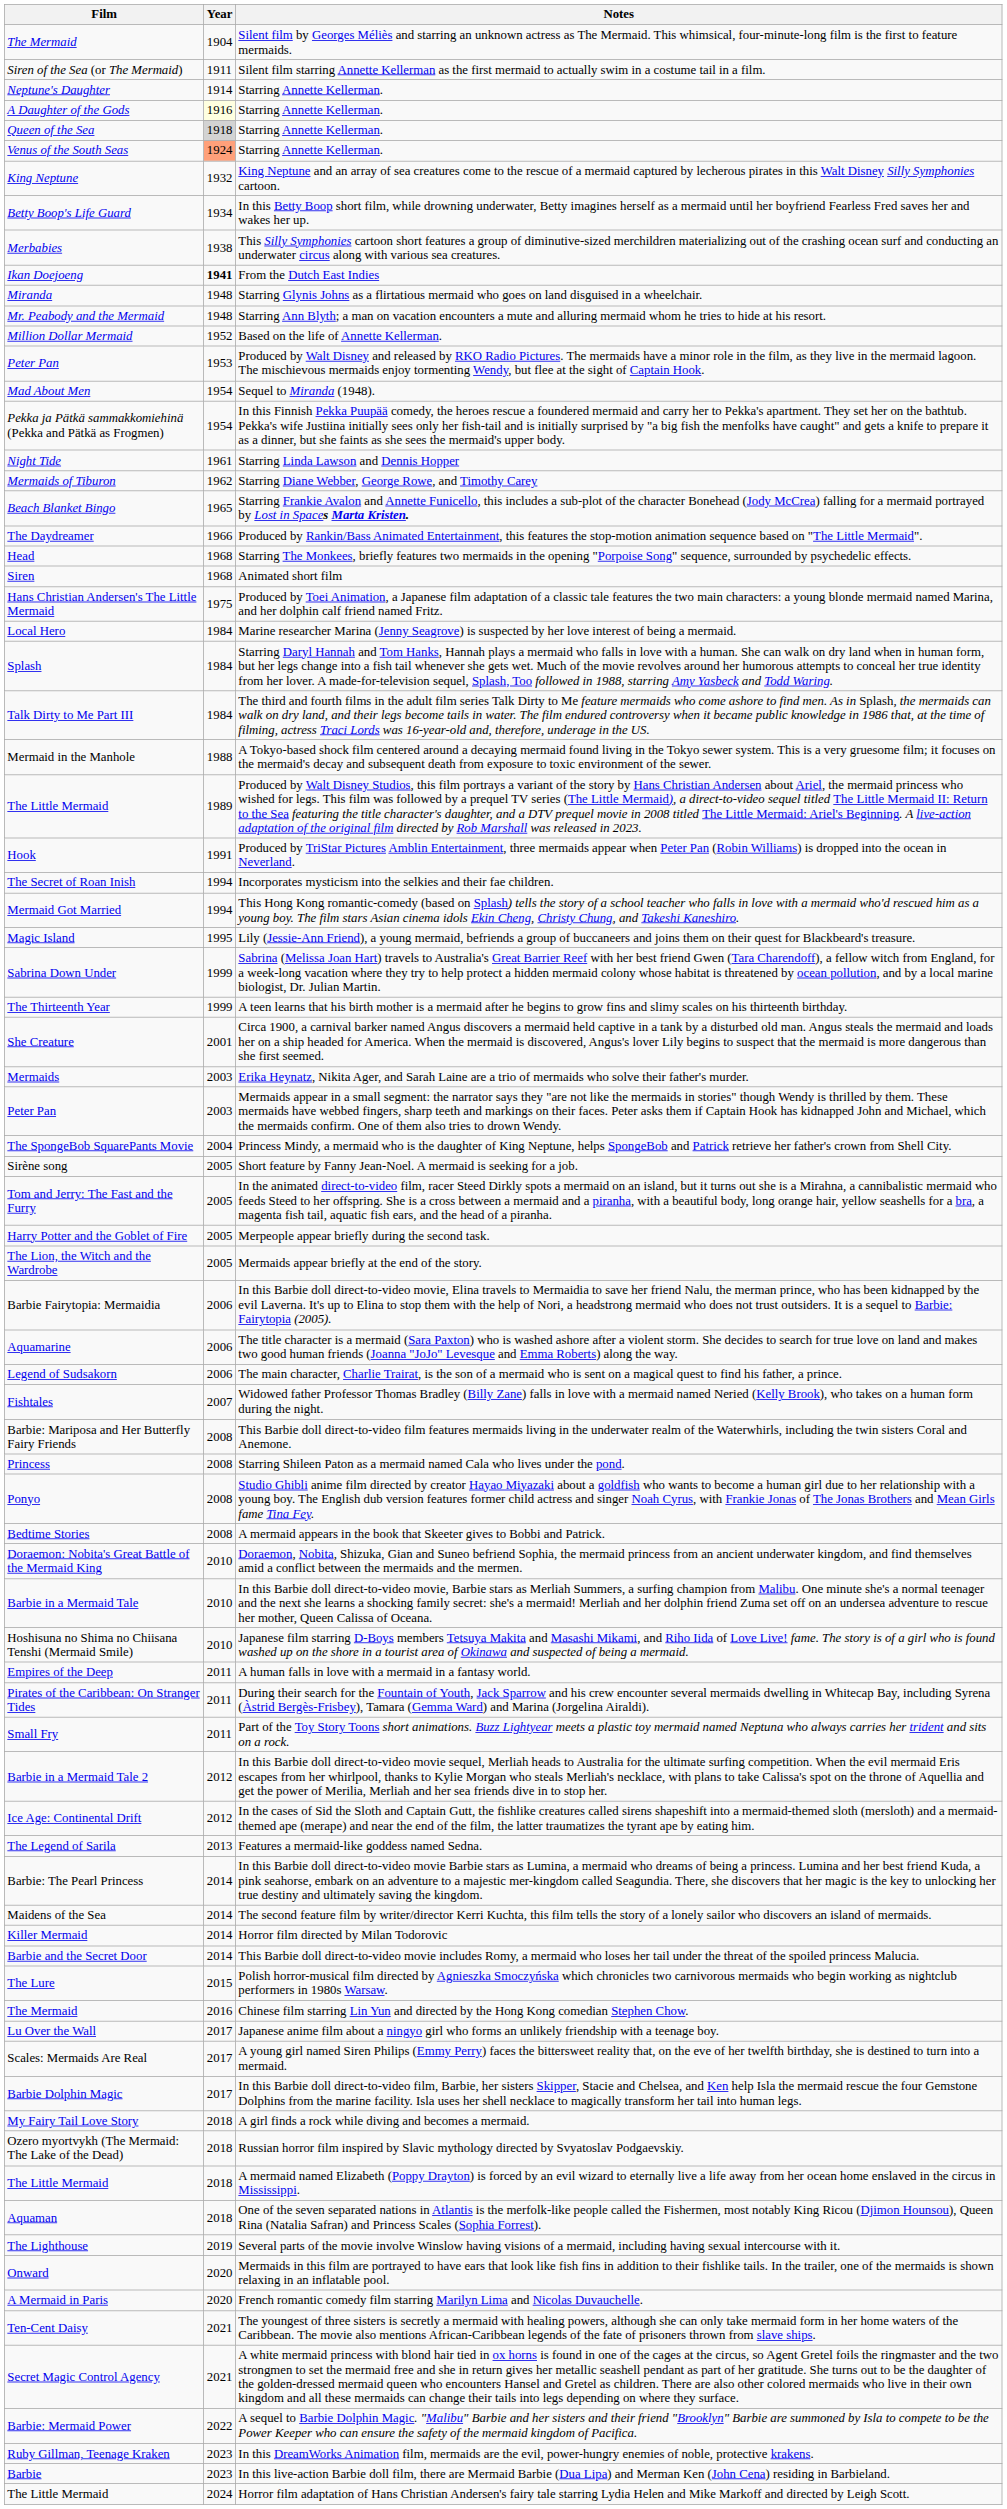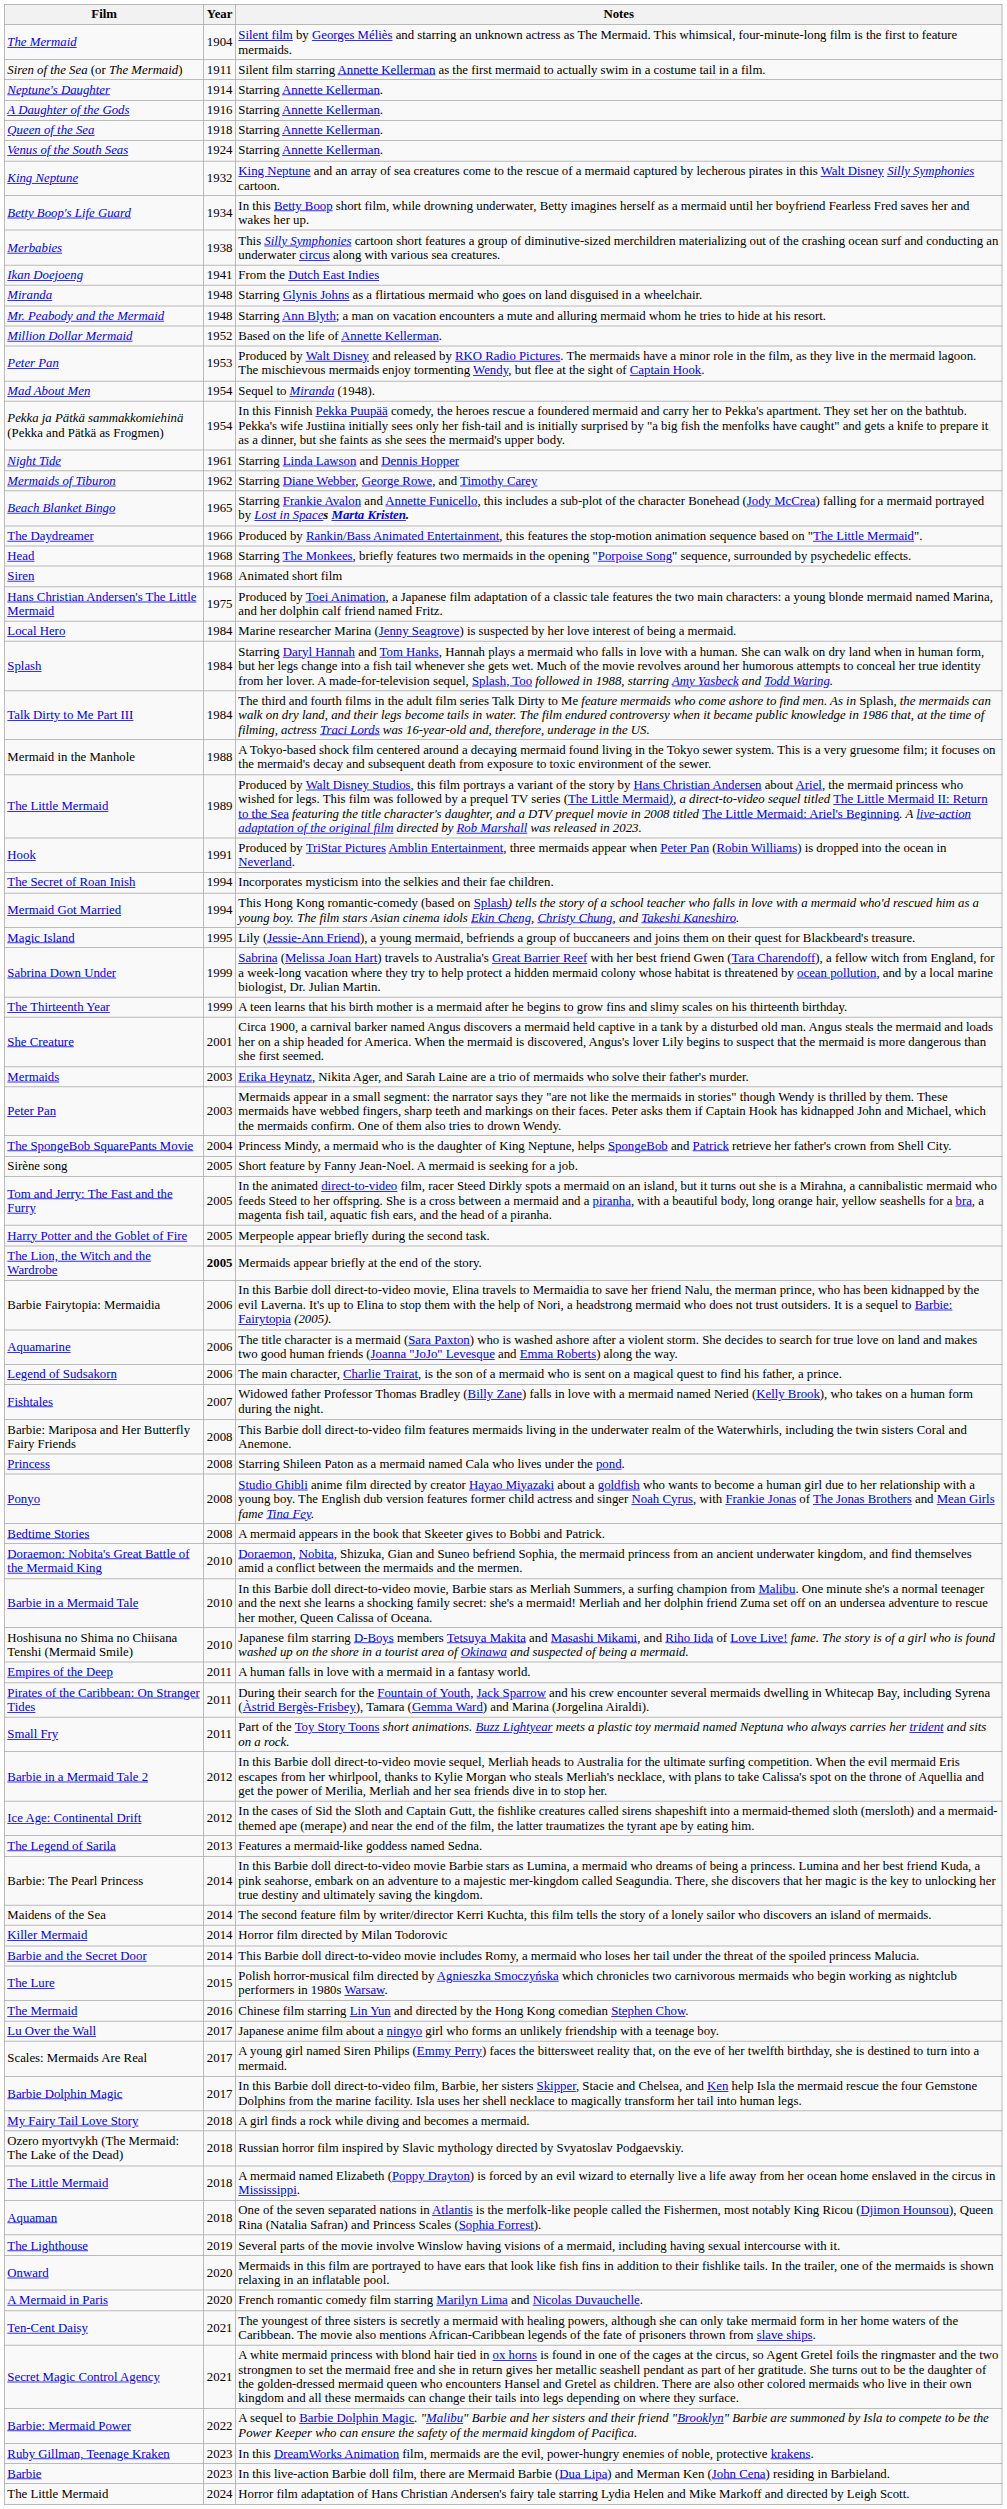(220, 110) lightyellow background -> (220, 110) no background
(220, 130) lightgrey background -> (220, 130) no background
(220, 150) lightsalmon background -> (220, 150) no background
(220, 275) bold -> (220, 275) normal
(220, 1263) normal -> (220, 1263) bold
